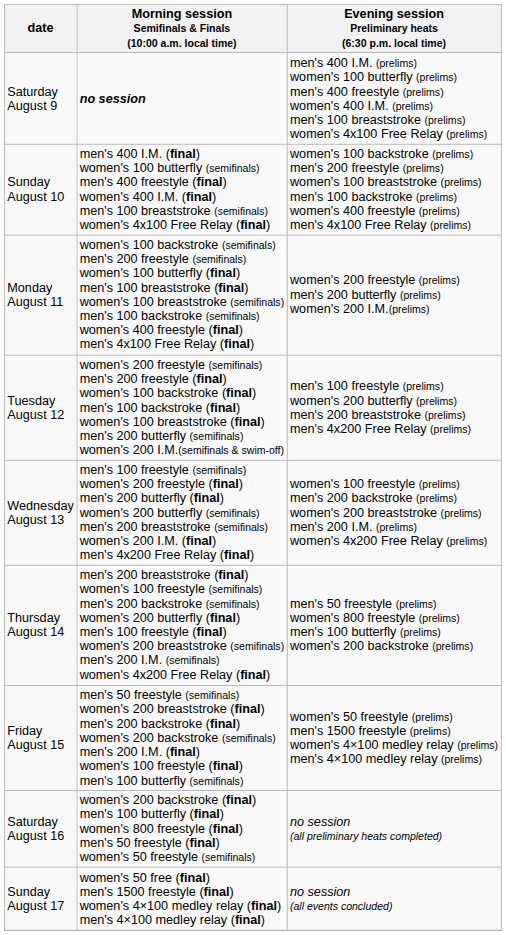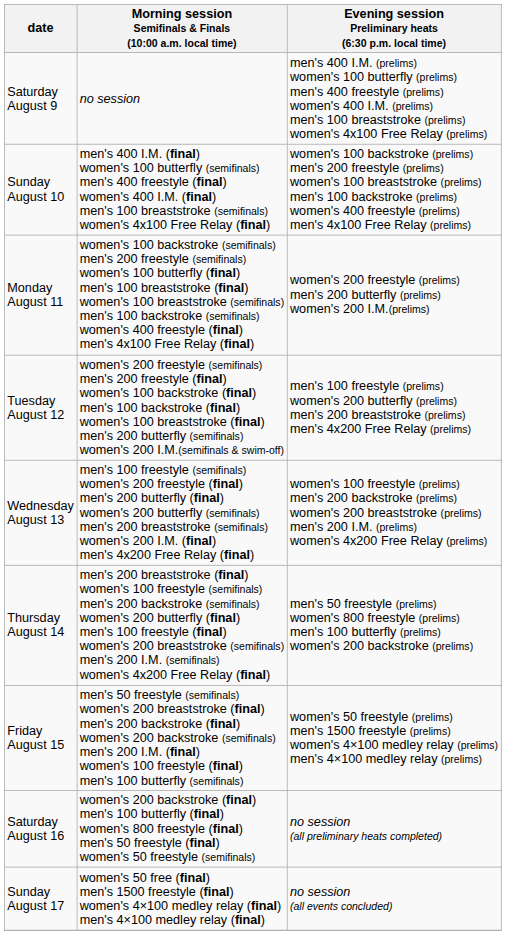(113, 98) bold -> (110, 98) normal
